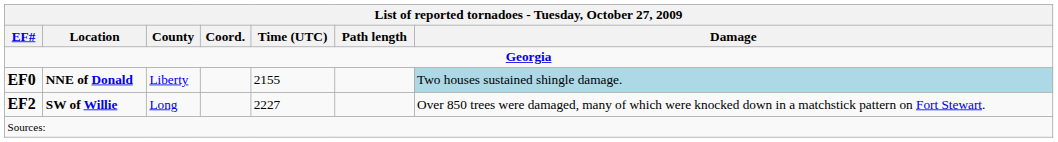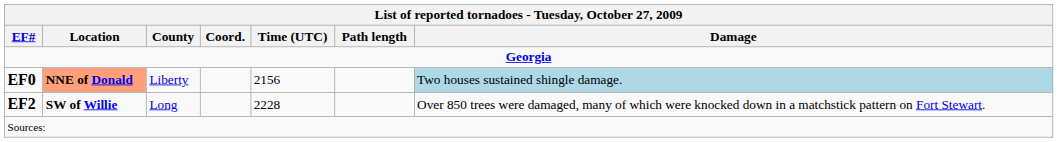(89, 79) no background -> (89, 79) lightsalmon background
(267, 79) 2155 -> (267, 79) 2156
(267, 104) 2227 -> (267, 104) 2228
